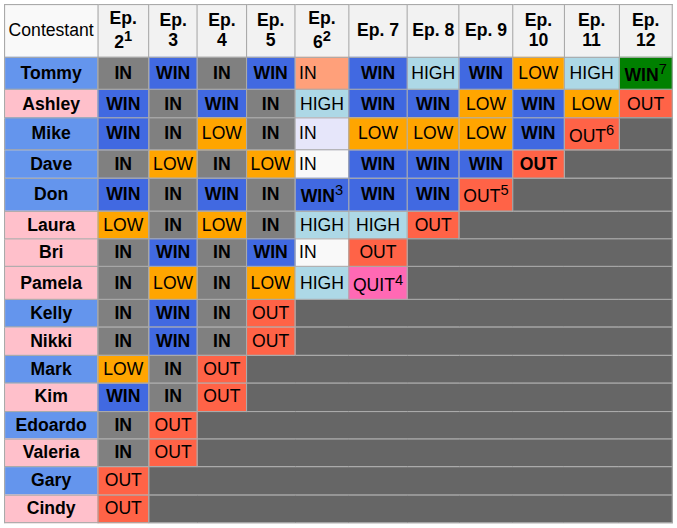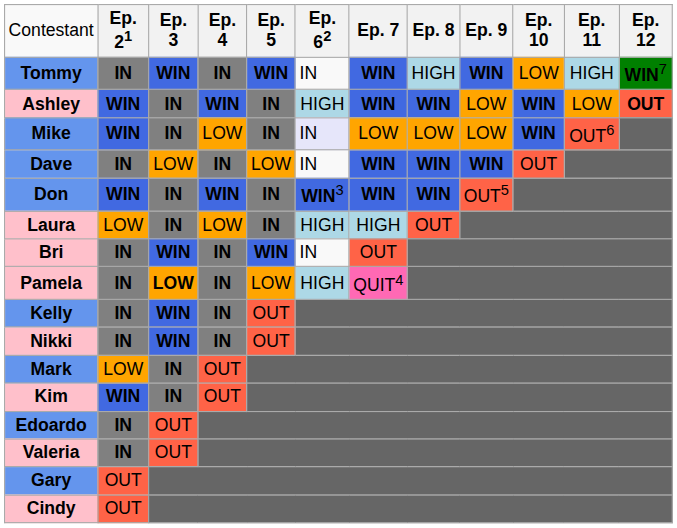(308, 73) lightsalmon background -> (308, 73) no background
(646, 103) normal -> (646, 103) bold
(538, 164) bold -> (539, 164) normal
(173, 282) normal -> (173, 282) bold
